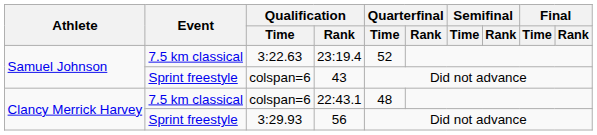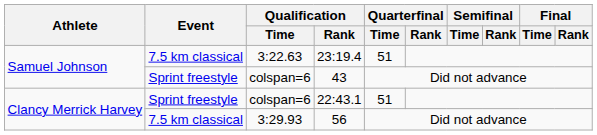(385, 57) 52 -> (385, 57) 51
(196, 99) 7.5 km classical -> (193, 99) Sprint freestyle
(385, 99) 48 -> (385, 99) 51
(193, 120) Sprint freestyle -> (196, 120) 7.5 km classical
